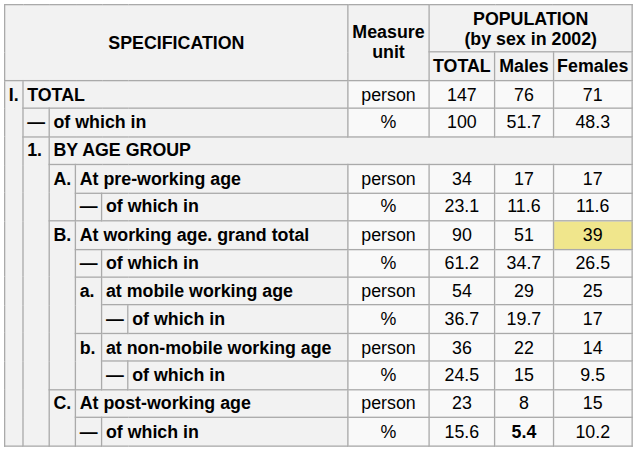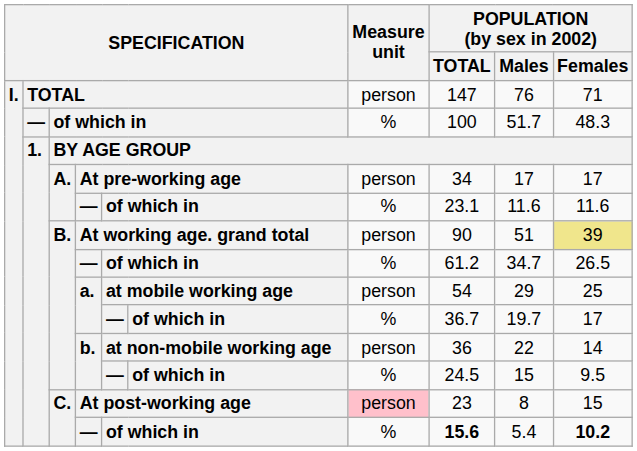(388, 403) no background -> (388, 403) pink background
(462, 431) normal -> (462, 431) bold
(524, 431) bold -> (524, 431) normal
(593, 431) normal -> (593, 431) bold
